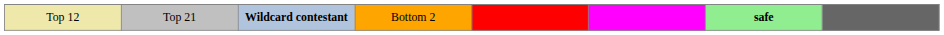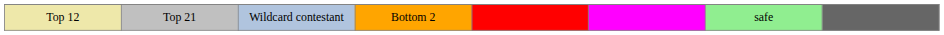(296, 17) bold -> (296, 17) normal
(764, 17) bold -> (764, 17) normal
